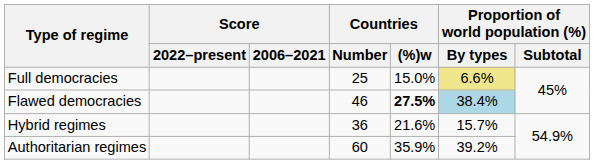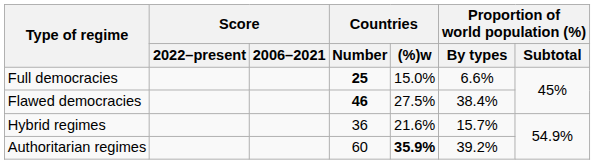(360, 78) normal -> (360, 78) bold
(477, 78) khaki background -> (477, 78) no background
(360, 101) normal -> (360, 101) bold
(415, 101) bold -> (415, 101) normal
(477, 101) lightblue background -> (477, 101) no background
(415, 147) normal -> (415, 147) bold
